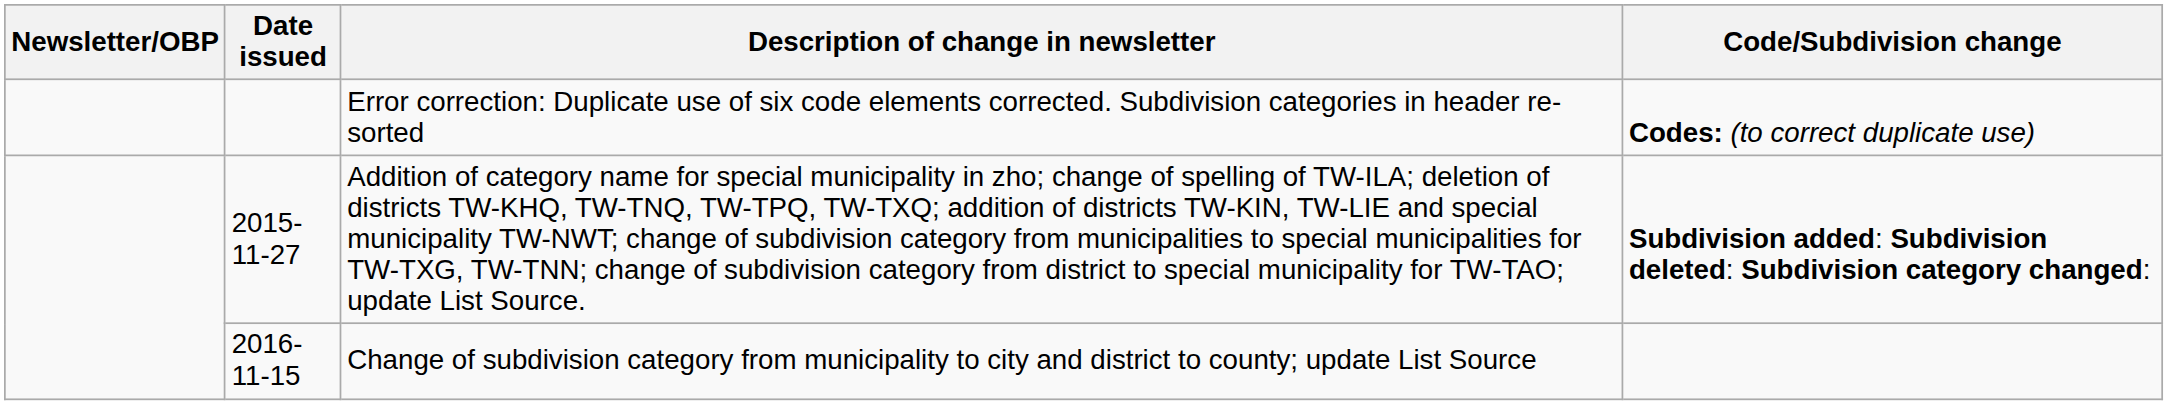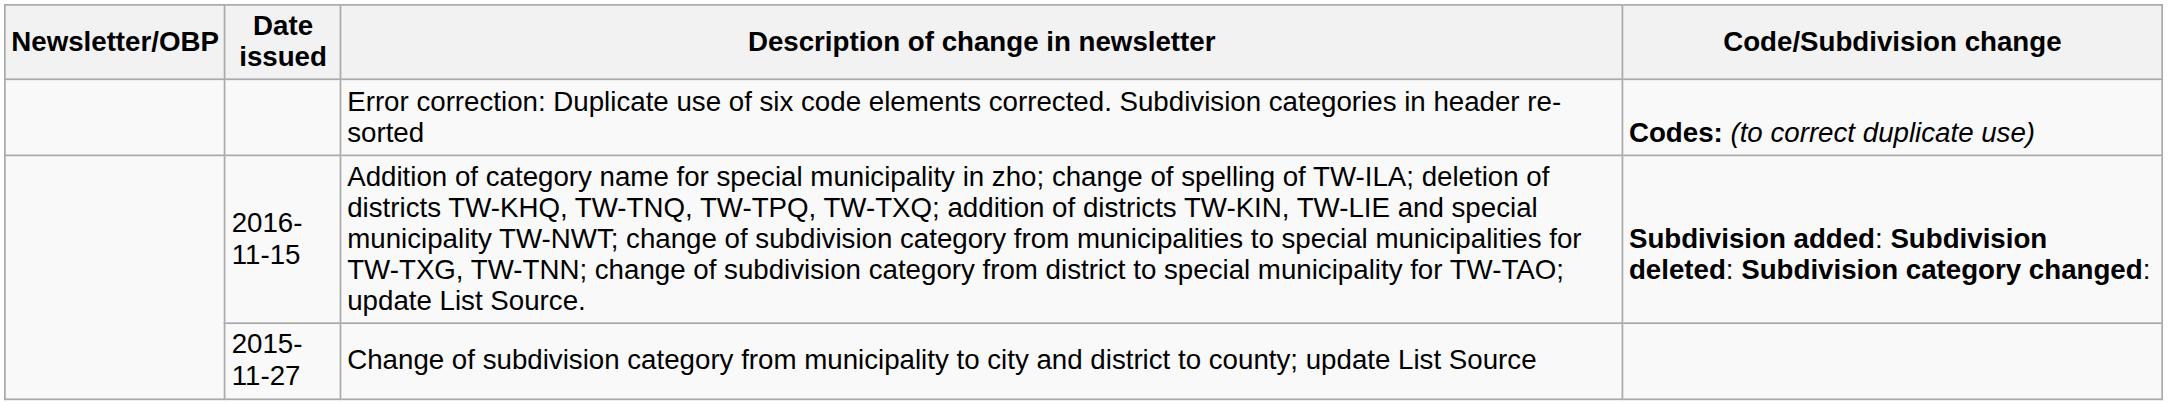(267, 238) 2015-11-27 -> (267, 238) 2016-11-15
(267, 360) 2016-11-15 -> (267, 360) 2015-11-27
